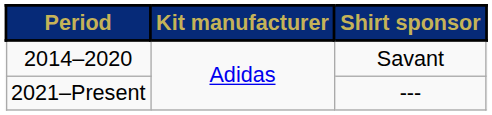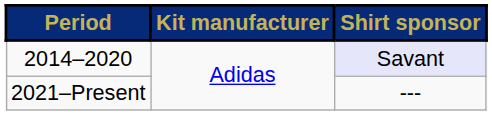(410, 58) no background -> (410, 58) lavender background
